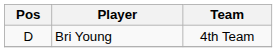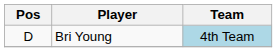(227, 36) no background -> (227, 36) lightblue background
